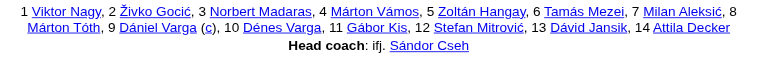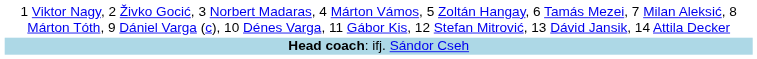(379, 46) no background -> (379, 46) lightblue background
